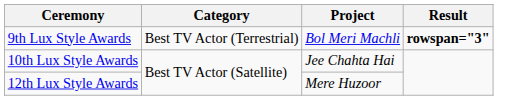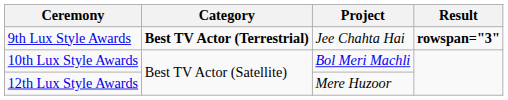(222, 38) normal -> (227, 38) bold
(353, 38) Bol Meri Machli -> (360, 38) Jee Chahta Hai
(350, 60) Jee Chahta Hai -> (363, 60) Bol Meri Machli
